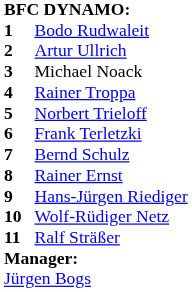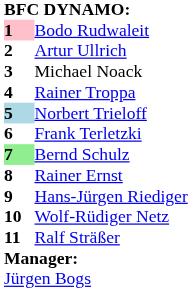(8, 30) no background -> (8, 30) pink background
(8, 112) no background -> (8, 112) lightblue background
(8, 154) no background -> (8, 154) lightgreen background
